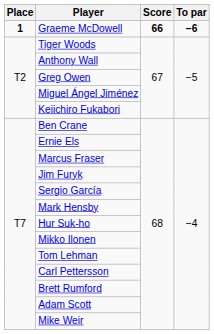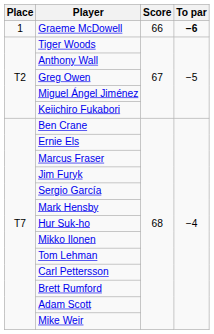(20, 28) bold -> (20, 28) normal
(157, 28) bold -> (157, 28) normal
